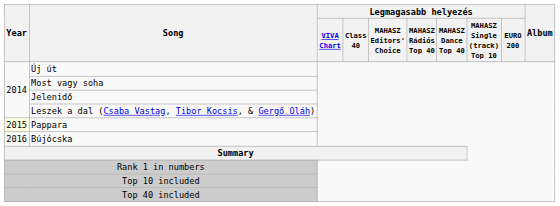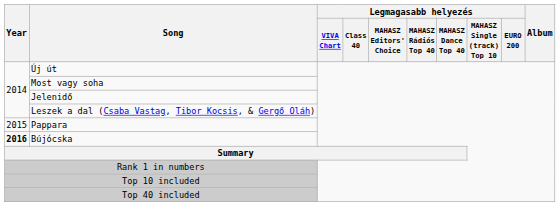(17, 125) lightyellow background -> (17, 125) no background
(17, 139) normal -> (17, 139) bold
